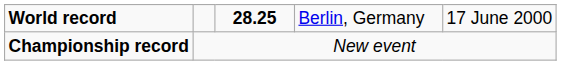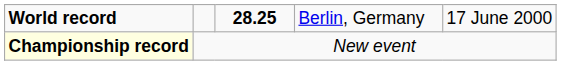(99, 45) no background -> (99, 45) lightyellow background
